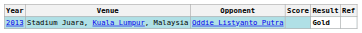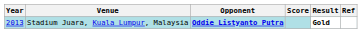(238, 22) normal -> (238, 22) bold
